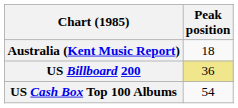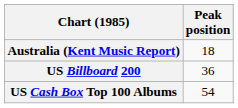(208, 71) khaki background -> (208, 71) no background
